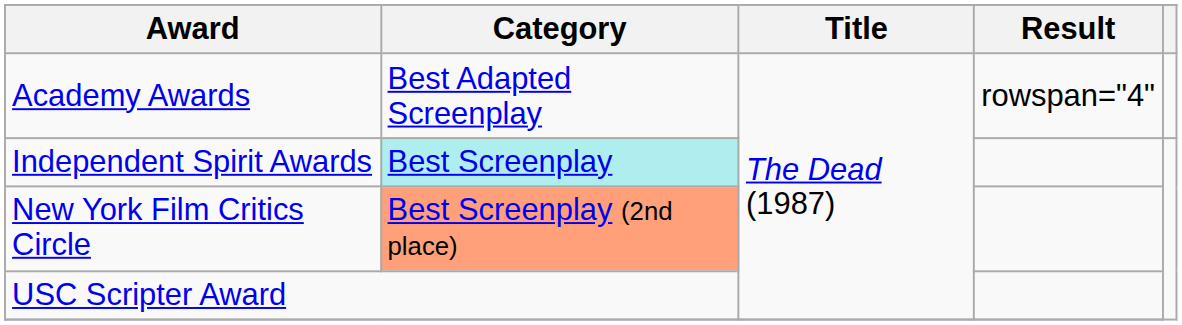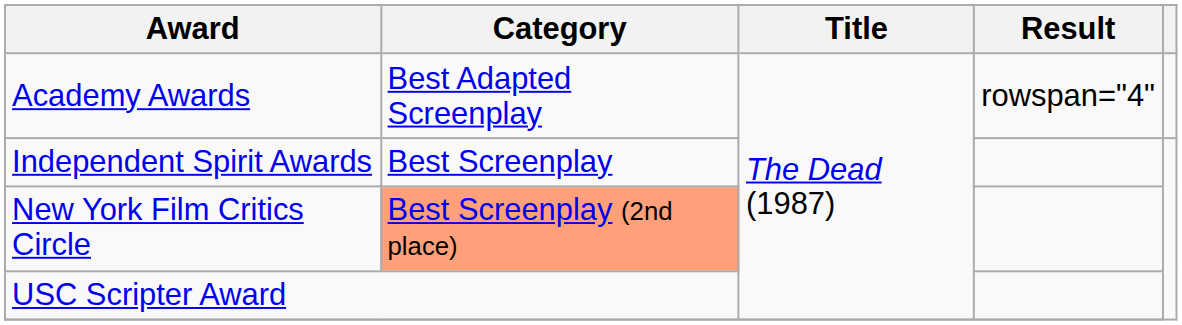(500, 161) paleturquoise background -> (500, 161) no background
